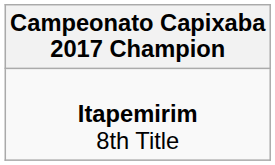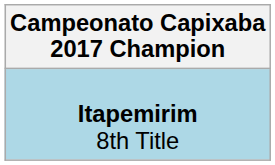(138, 127) no background -> (138, 127) lightblue background
